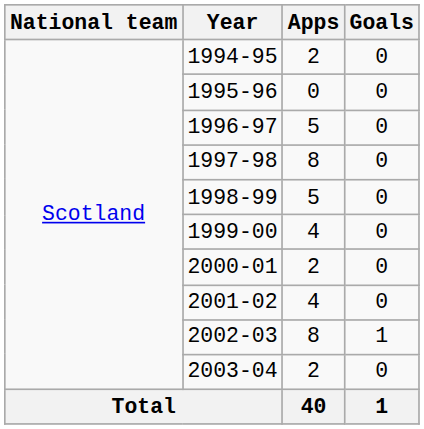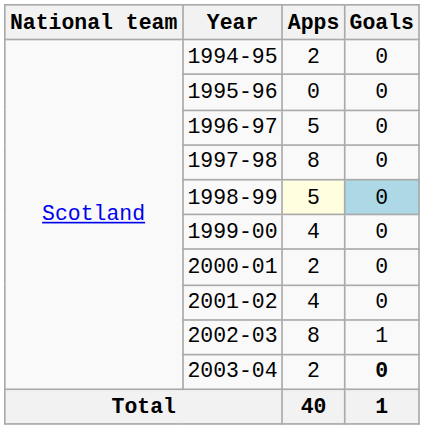(314, 197) no background -> (314, 197) lightyellow background
(382, 197) no background -> (382, 197) lightblue background
(382, 372) normal -> (382, 372) bold
